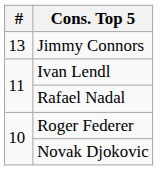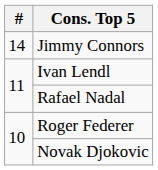(17, 45) 13 -> (17, 45) 14
